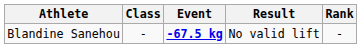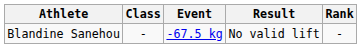(195, 34) bold -> (195, 34) normal
